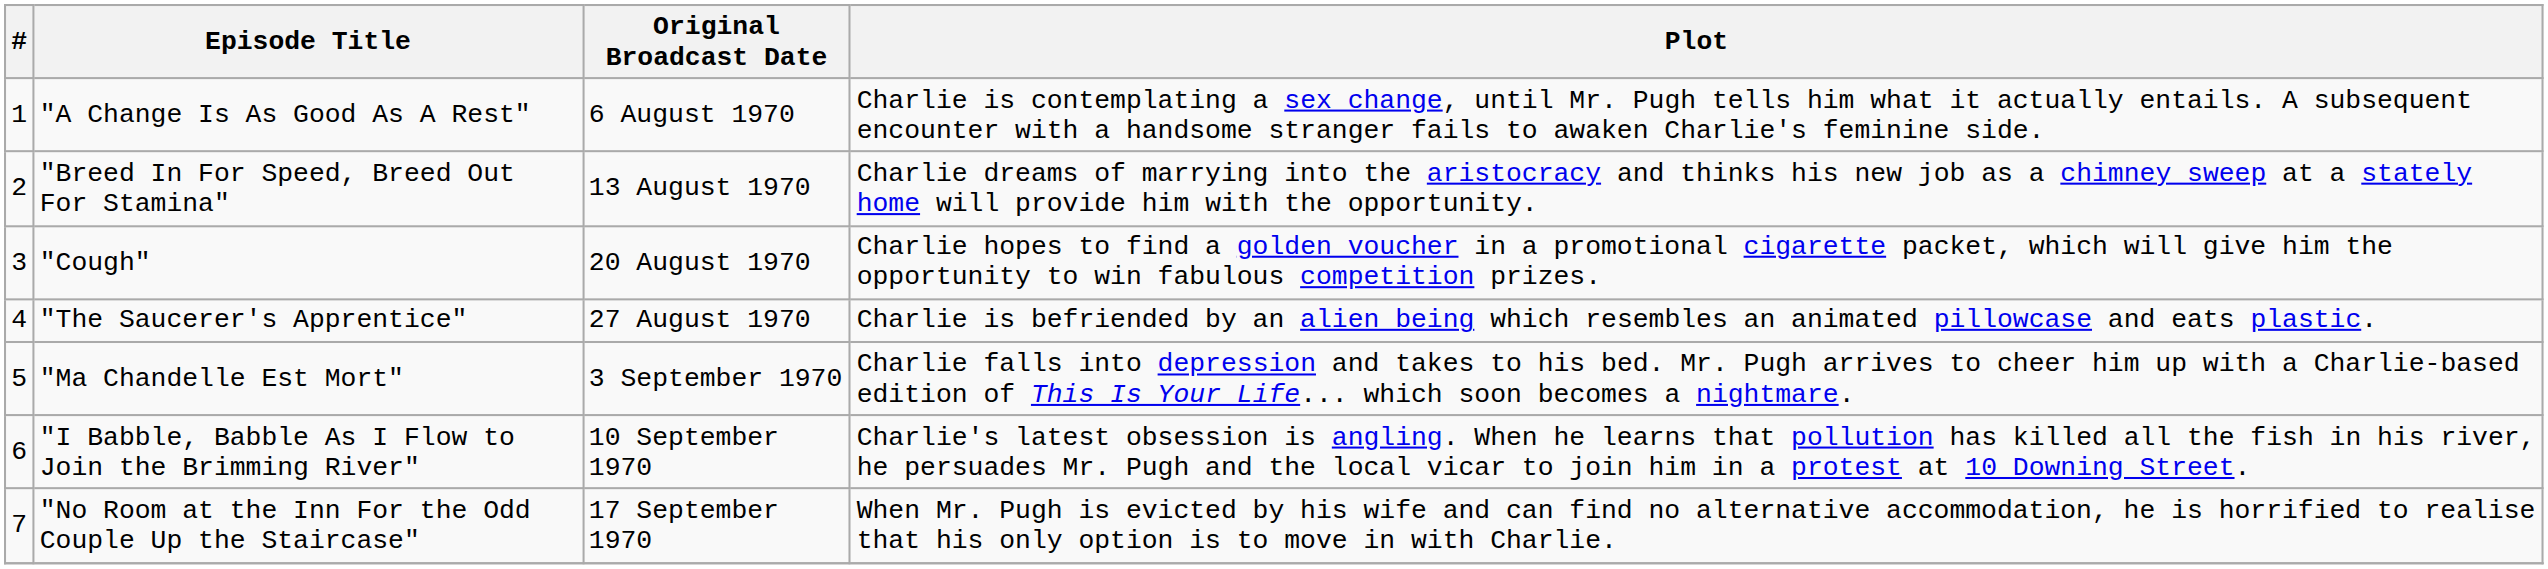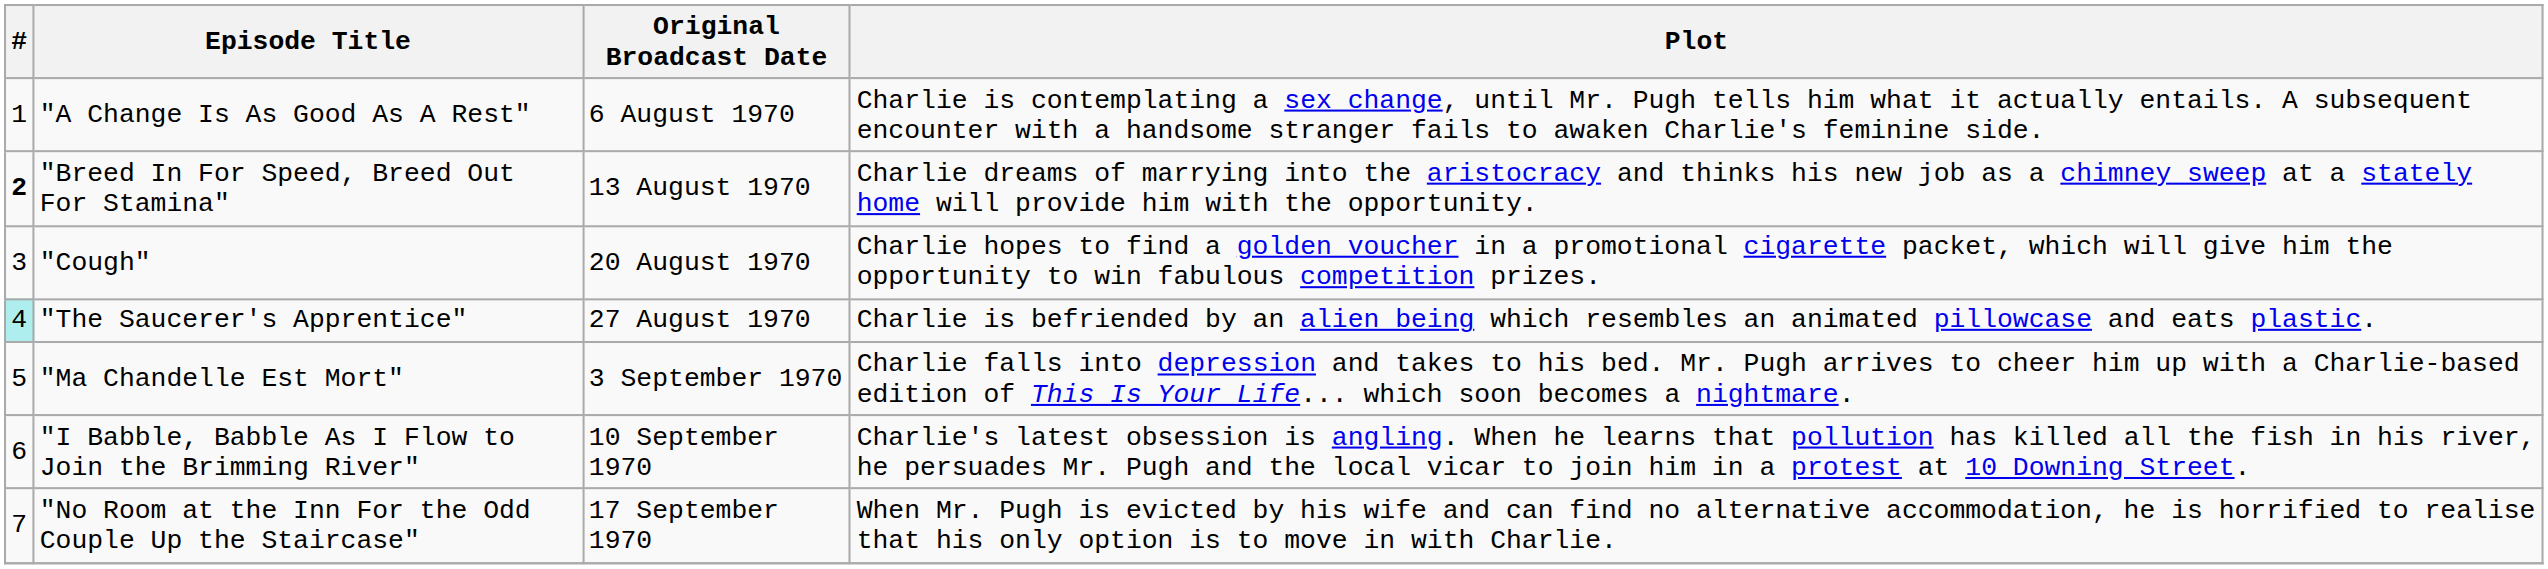(19, 189) normal -> (19, 189) bold
(19, 320) no background -> (19, 320) paleturquoise background
